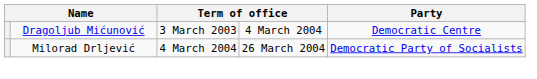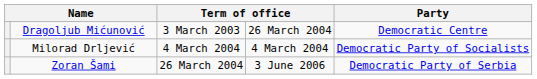(283, 30) 4 March 2004 -> (290, 30) 26 March 2004
(283, 48) 26 March 2004 -> (290, 48) 4 March 2004
+ row: (84, 65)
